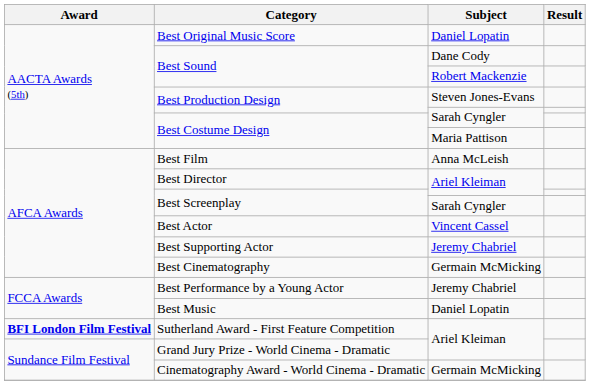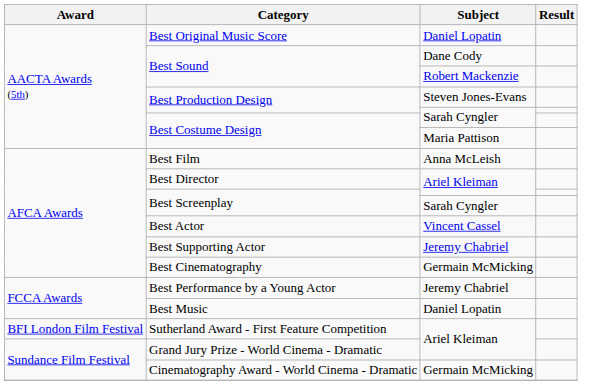(79, 329) bold -> (75, 329) normal
